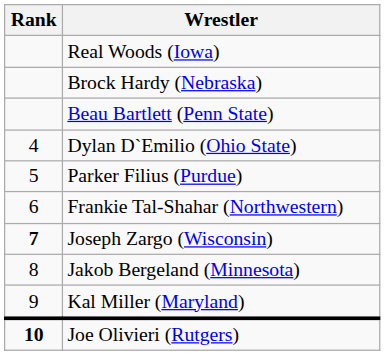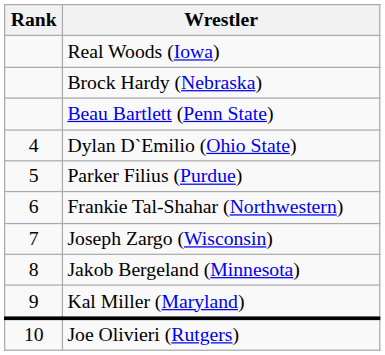(34, 238) bold -> (34, 238) normal
(34, 334) bold -> (34, 334) normal
